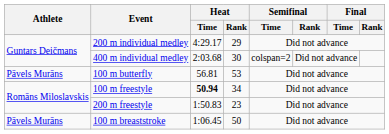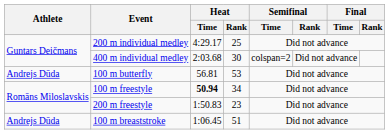(236, 43) 29 -> (236, 43) 25
(35, 74) Pāvels Murāns -> (33, 74) Andrejs Dūda
(35, 121) Pāvels Murāns -> (33, 121) Andrejs Dūda
(236, 121) 50 -> (236, 121) 51
